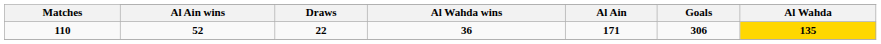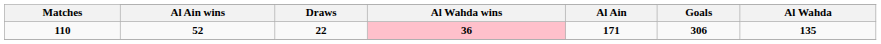(466, 30) no background -> (466, 30) pink background
(808, 30) gold background -> (808, 30) no background
